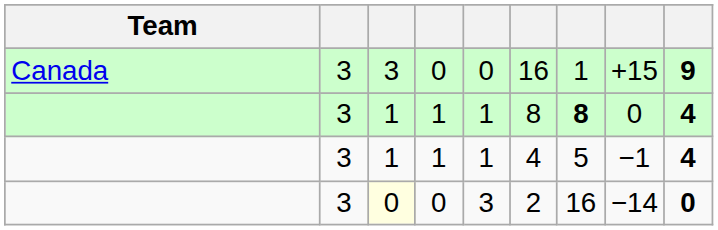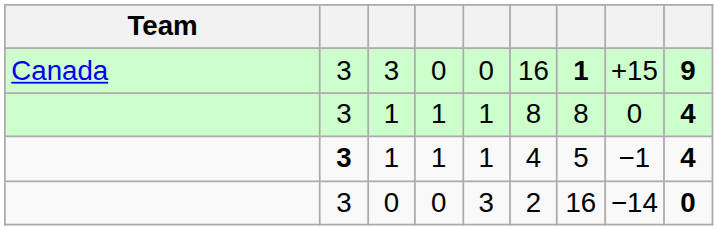(581, 70) normal -> (581, 70) bold
(581, 114) bold -> (581, 114) normal
(344, 158) normal -> (344, 158) bold
(391, 202) lightyellow background -> (391, 202) no background
